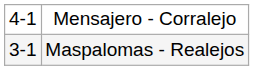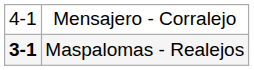(23, 49) normal -> (23, 49) bold
